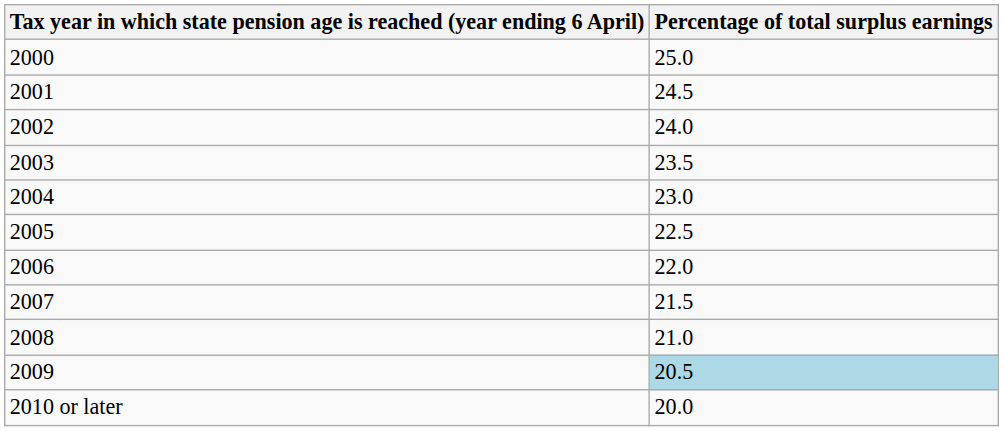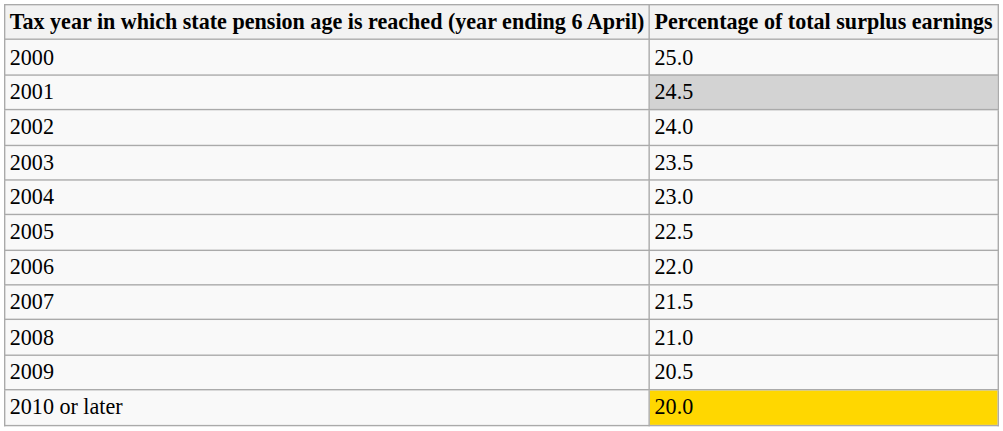(674, 92) no background -> (674, 92) lightgrey background
(674, 372) lightblue background -> (674, 372) no background
(674, 407) no background -> (674, 407) gold background
